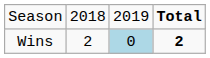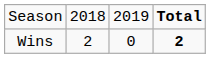(131, 41) lightblue background -> (131, 41) no background
